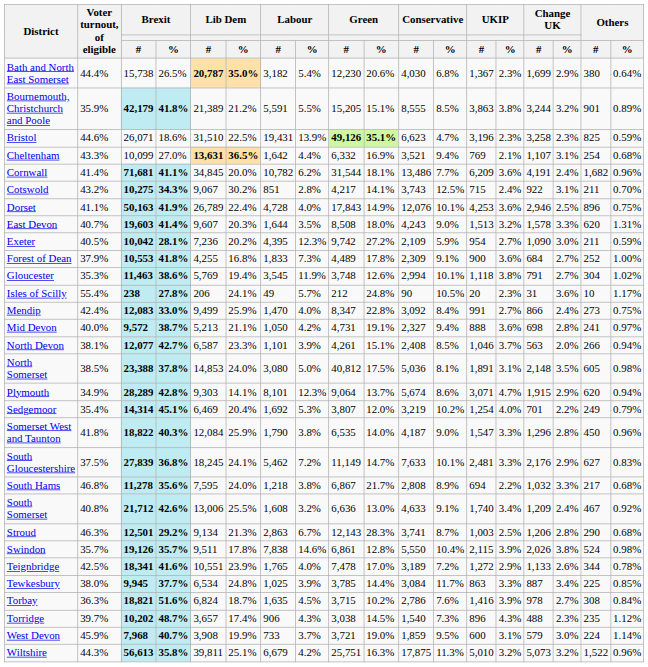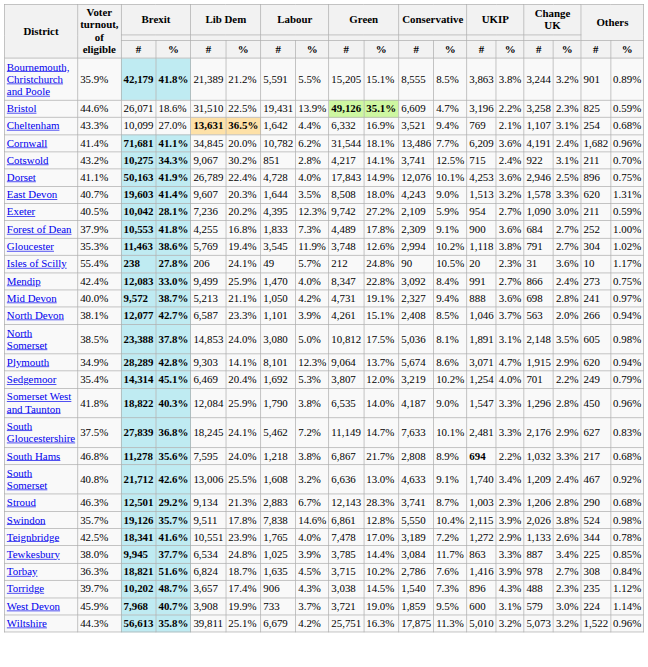- row: (40, 73)
(413, 138) 6,623 -> (413, 108) 6,609
(510, 138) 2.3% -> (510, 108) 2.2%
(413, 190) 3,743 -> (413, 160) 3,741
(450, 276) 10.1% -> (450, 246) 10.2%
(346, 368) 40,812 -> (346, 339) 10,812
(477, 485) normal -> (477, 456) bold
(276, 532) 2,863 -> (276, 502) 2,883
(510, 532) 2.5% -> (510, 502) 2.3%
